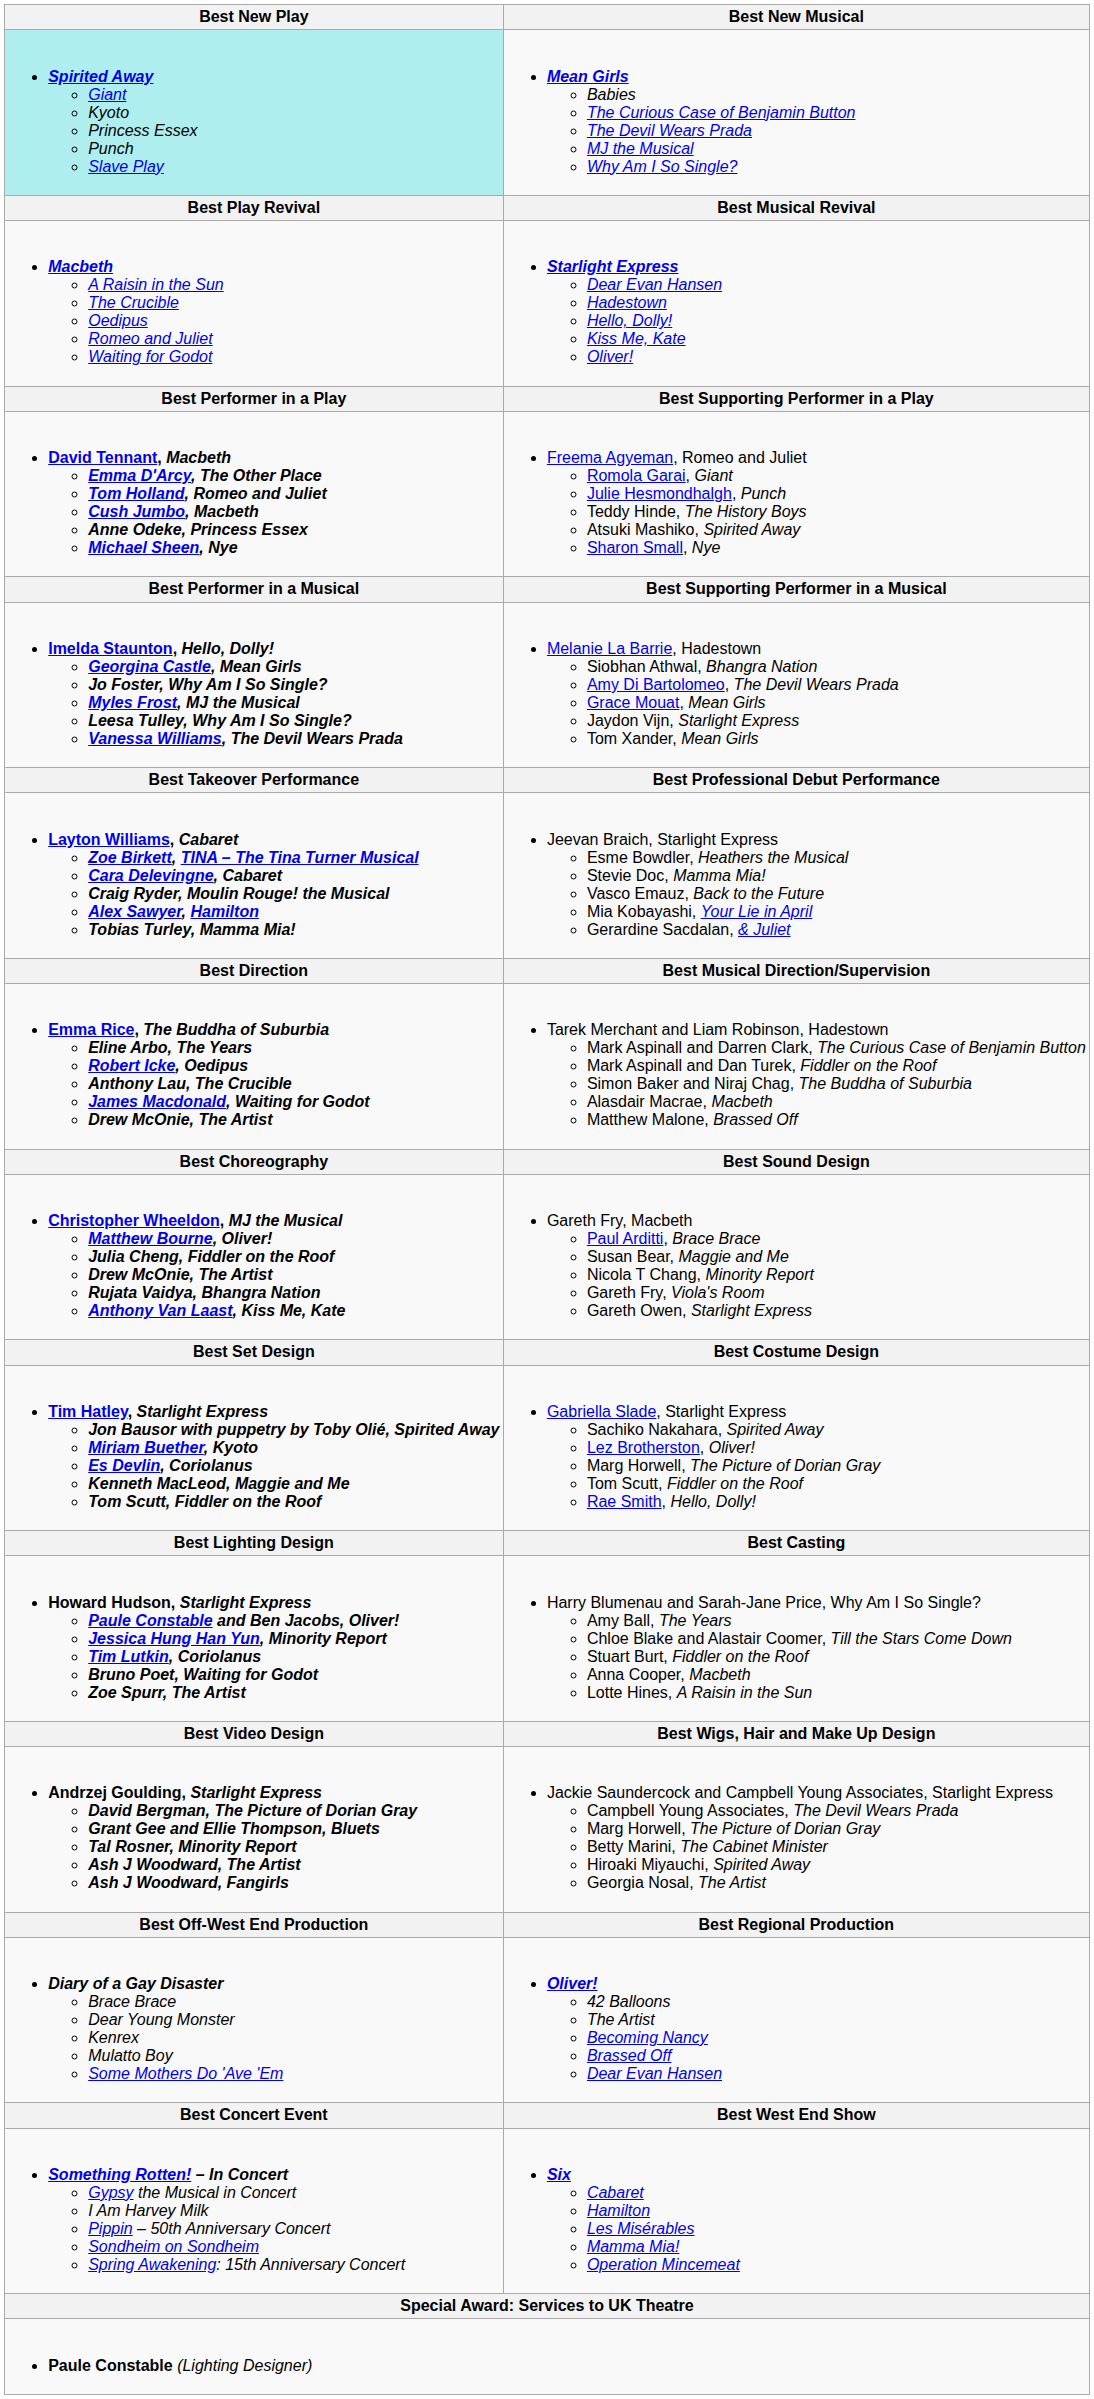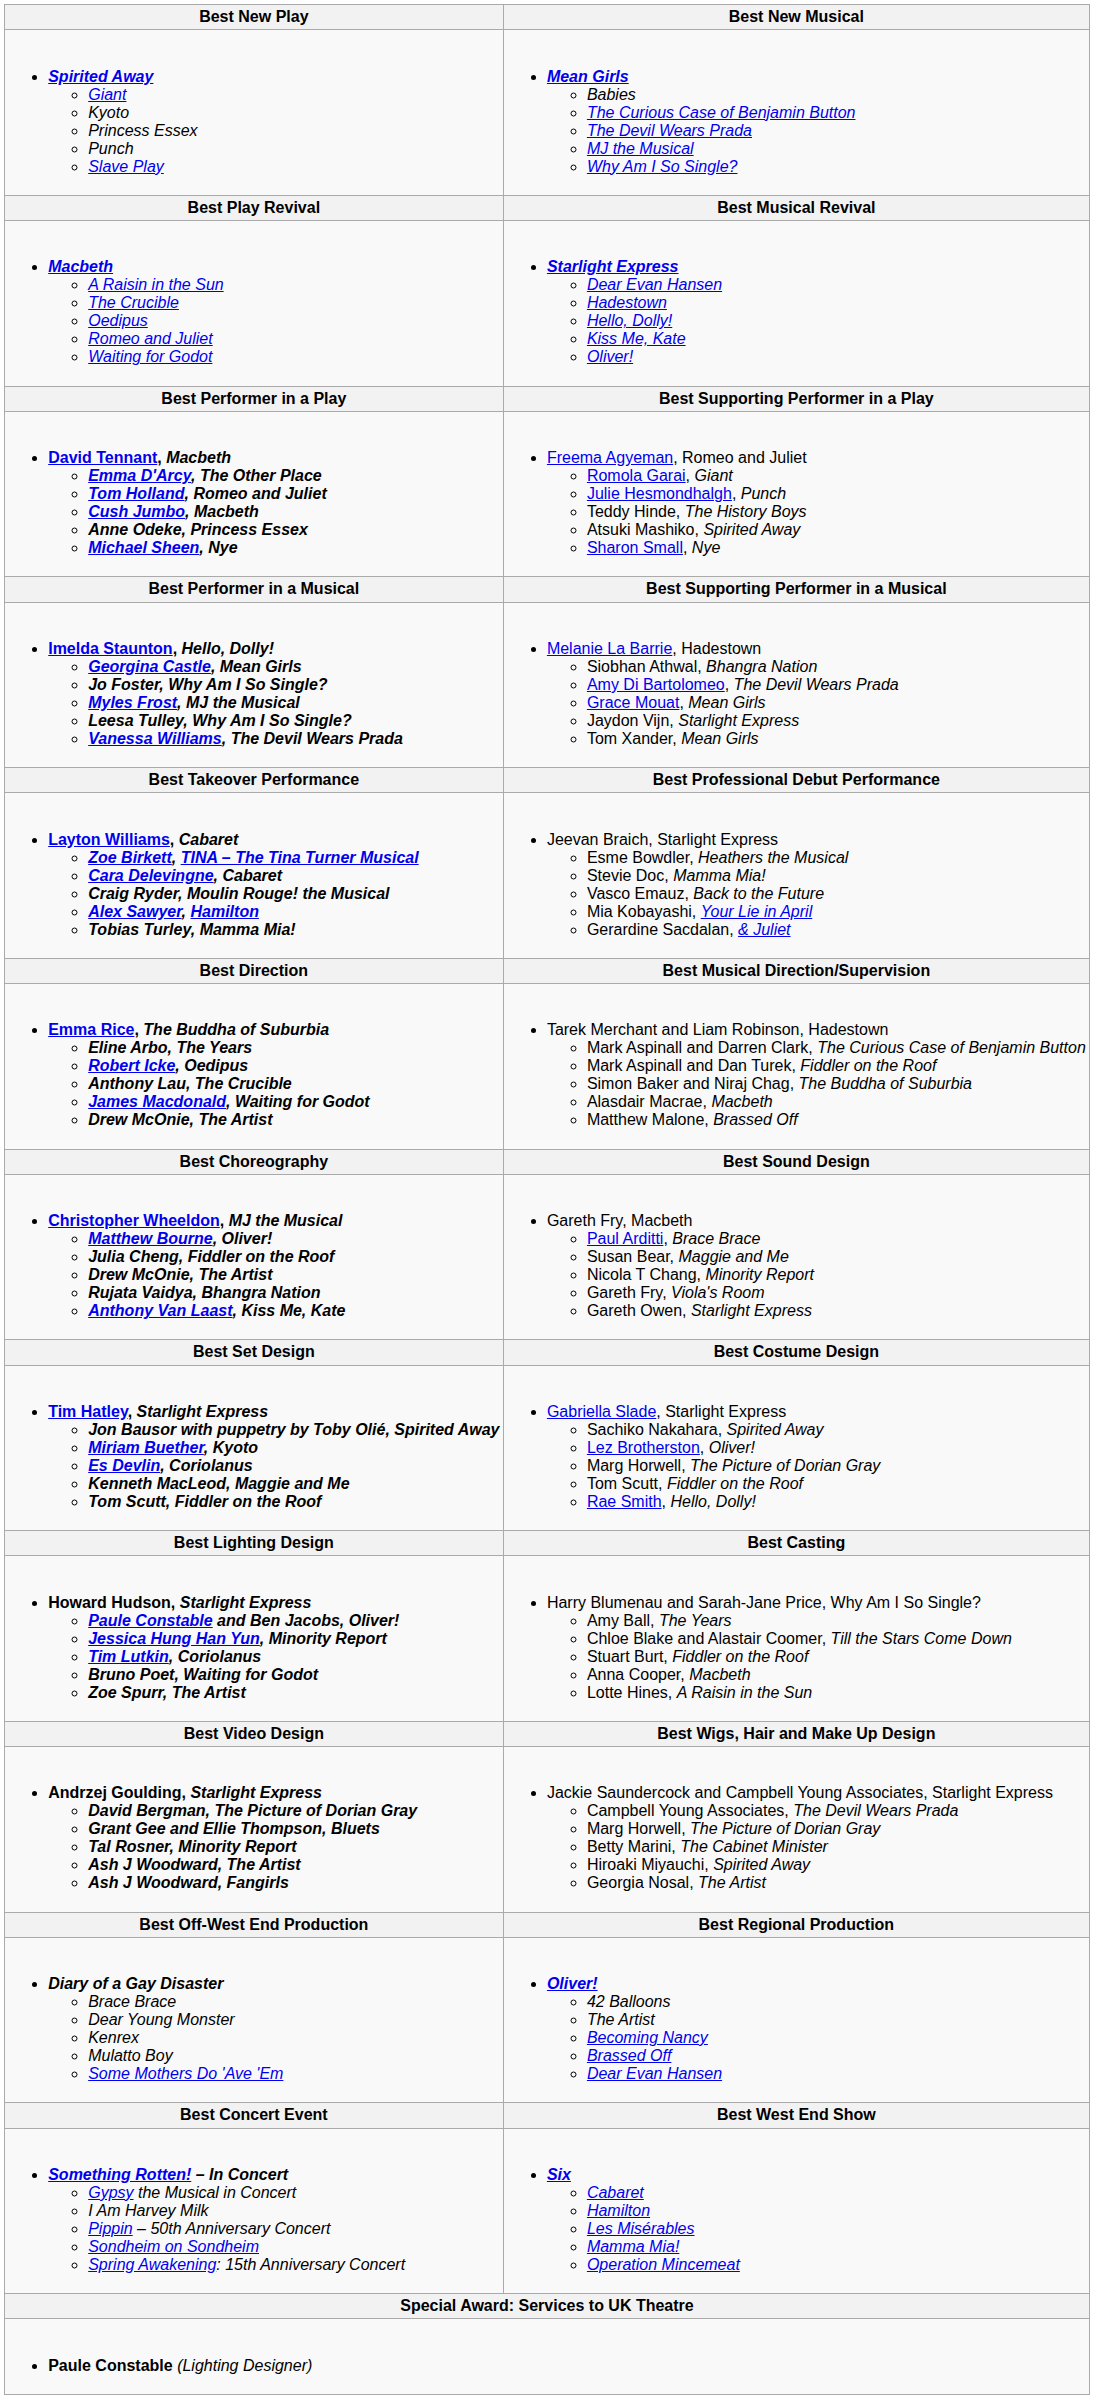(254, 122) paleturquoise background -> (254, 122) no background
